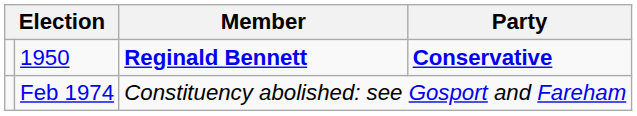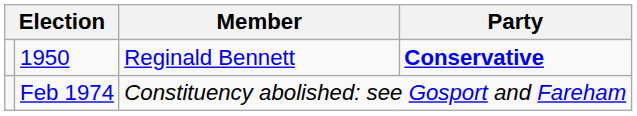(216, 57) bold -> (210, 57) normal
